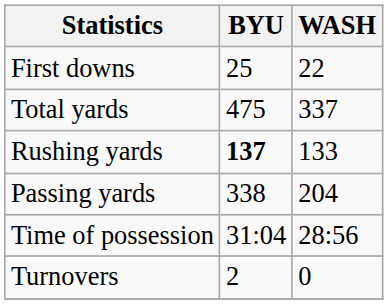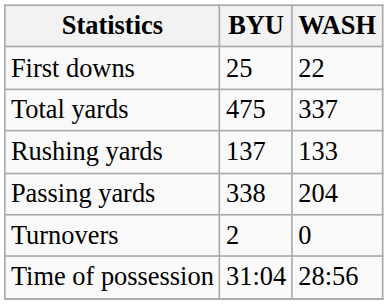(246, 151) bold -> (246, 151) normal
rows swapped: (65, 277) <-> (112, 235)
